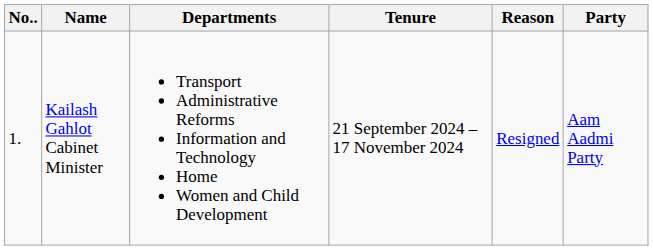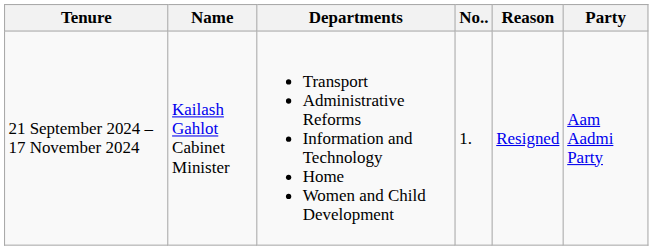columns swapped: (23, 17) <-> (411, 17)
